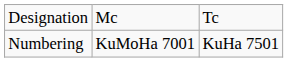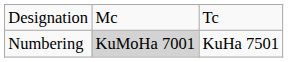(145, 43) no background -> (145, 43) lightgrey background
